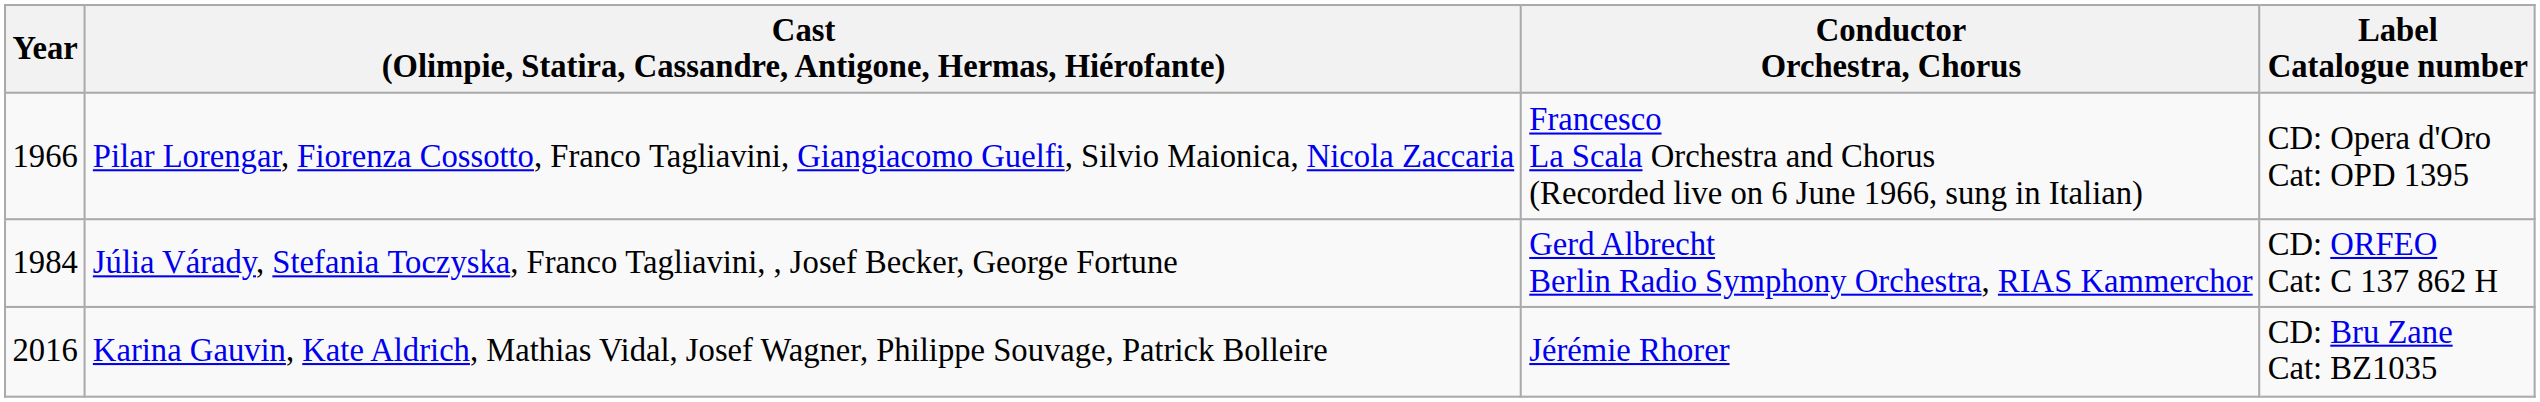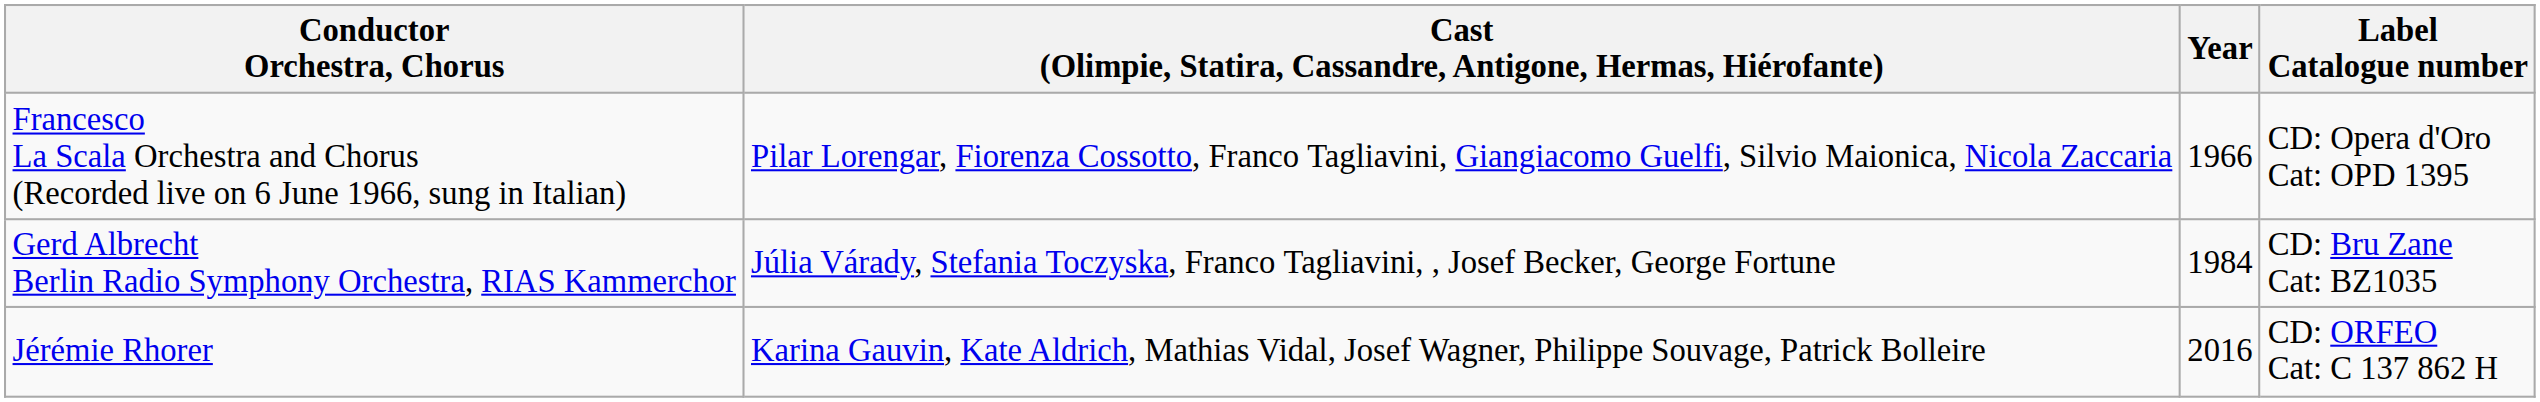columns swapped: (45, 48) <-> (1891, 48)
(2383, 262) CD: ORFEO Cat: C 137 862 H -> (2360, 262) CD: Bru Zane Cat: BZ1035
(2360, 350) CD: Bru Zane Cat: BZ1035 -> (2383, 350) CD: ORFEO Cat: C 137 862 H
